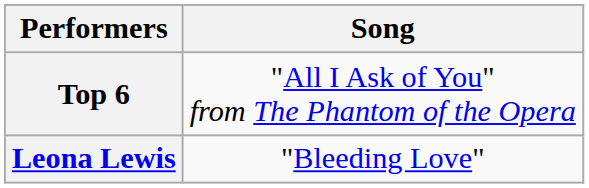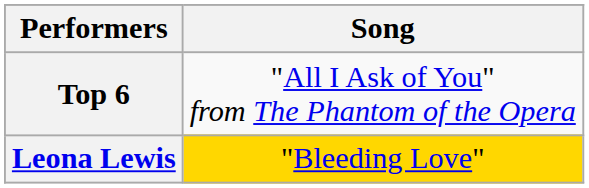(383, 158) no background -> (383, 158) gold background
